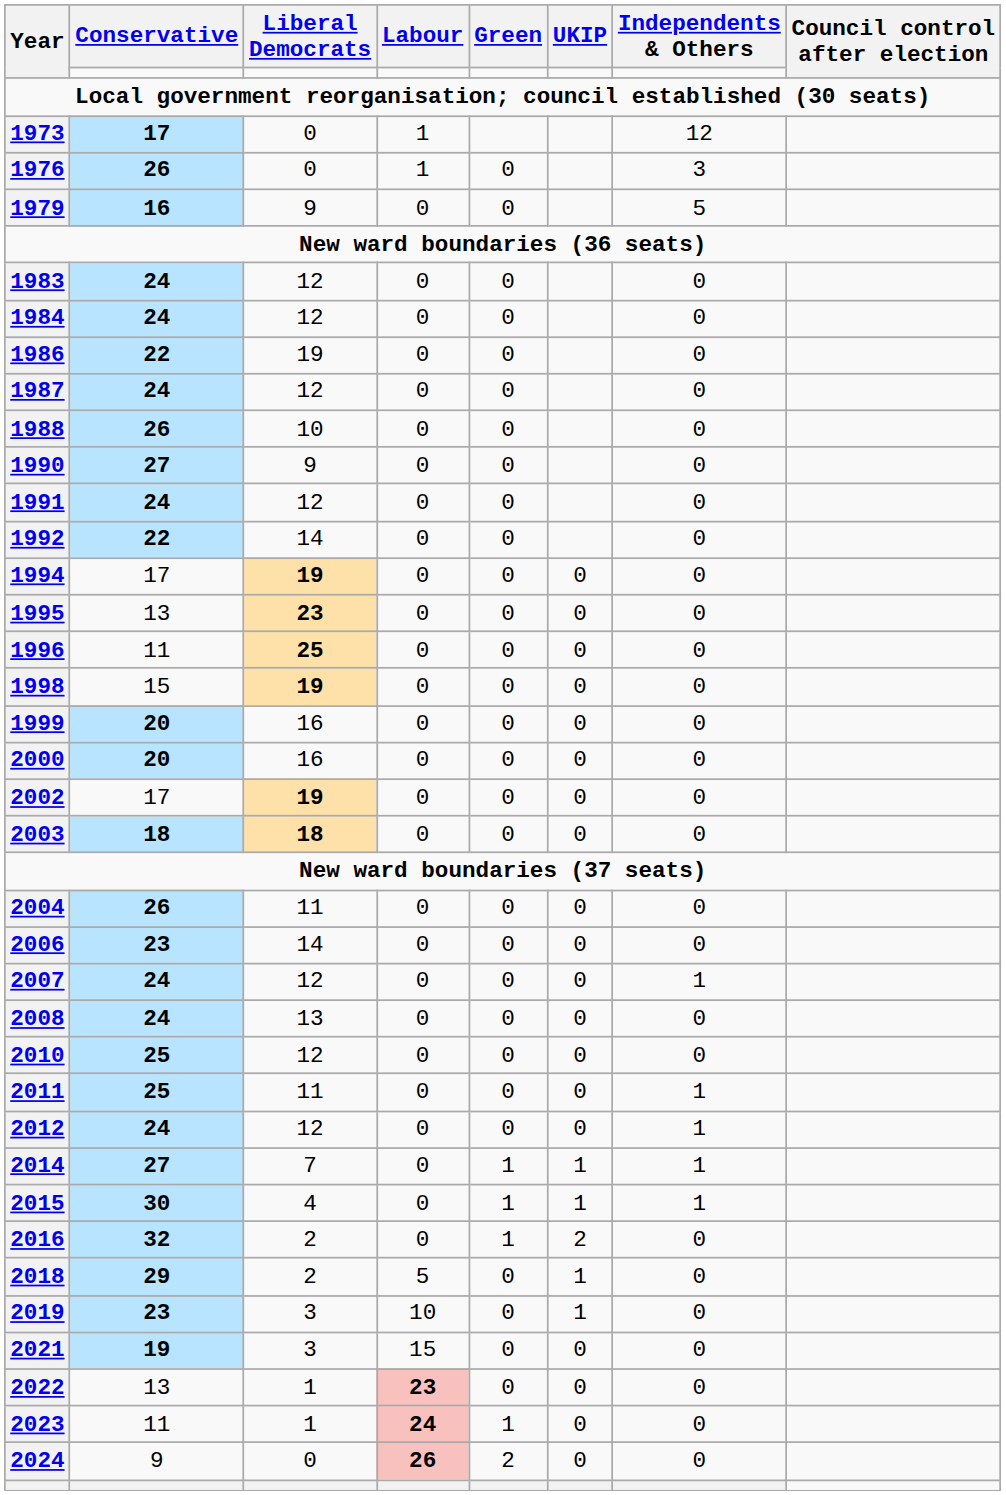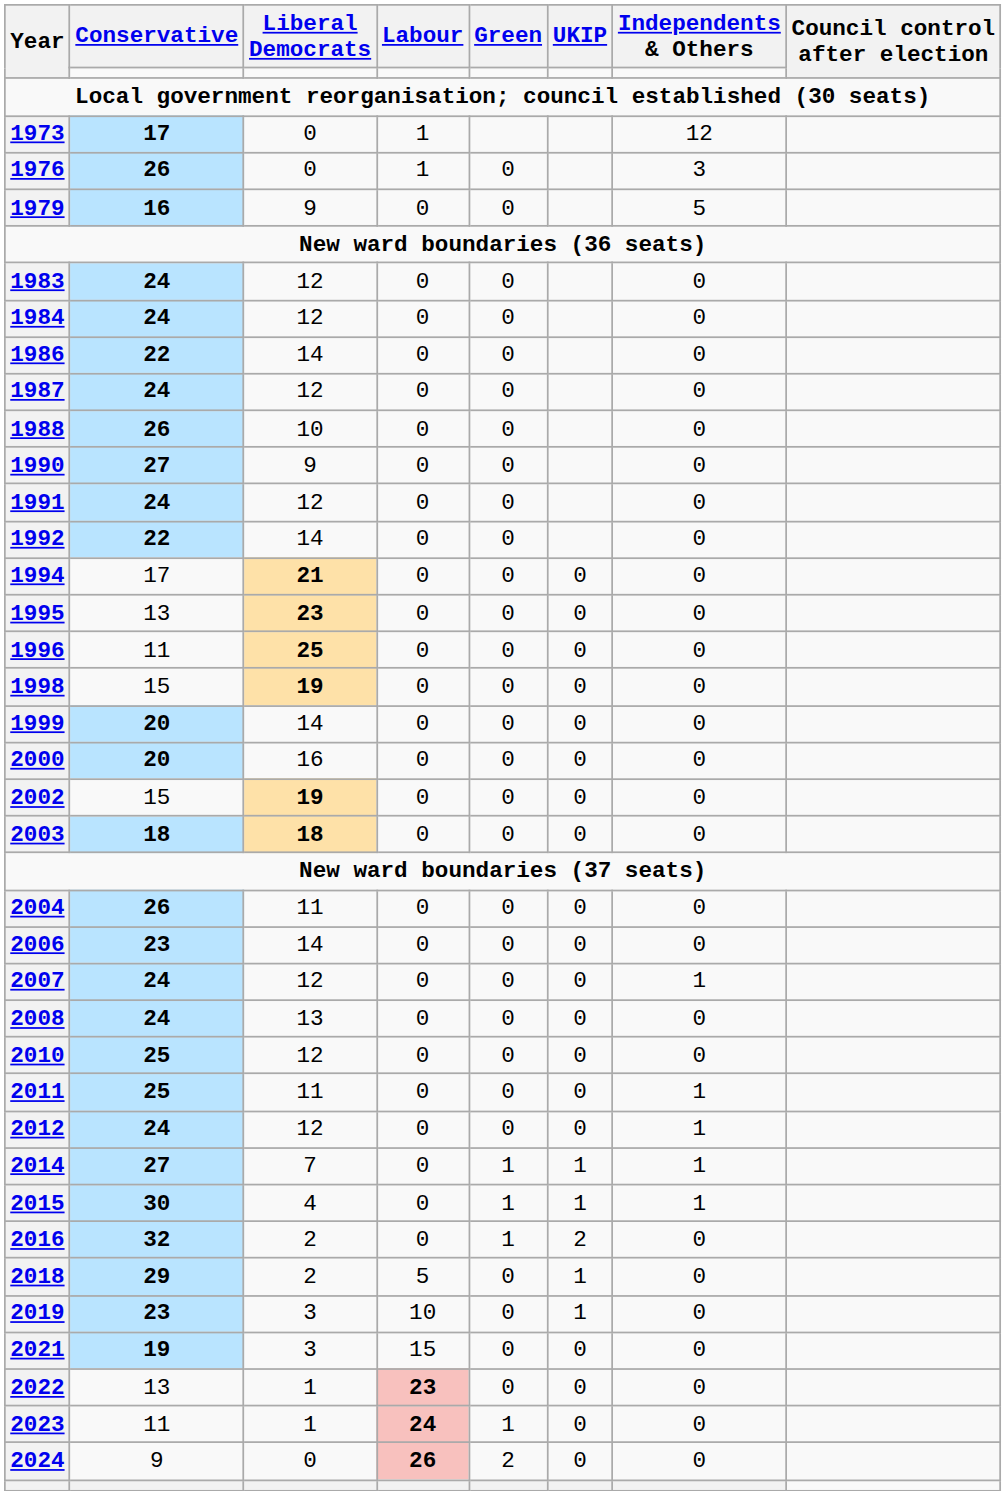(310, 355) 19 -> (310, 355) 14
(310, 576) 19 -> (310, 576) 21
(310, 724) 16 -> (310, 724) 14
(157, 797) 17 -> (157, 797) 15
